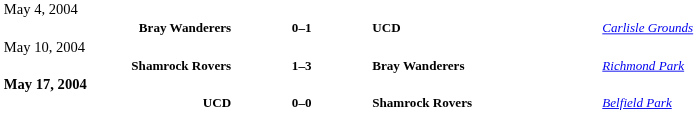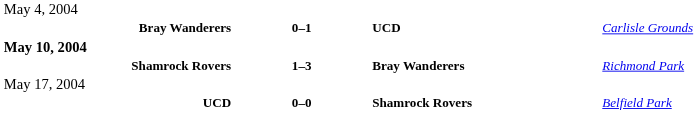(44, 47) normal -> (45, 47) bold
(45, 84) bold -> (44, 84) normal
